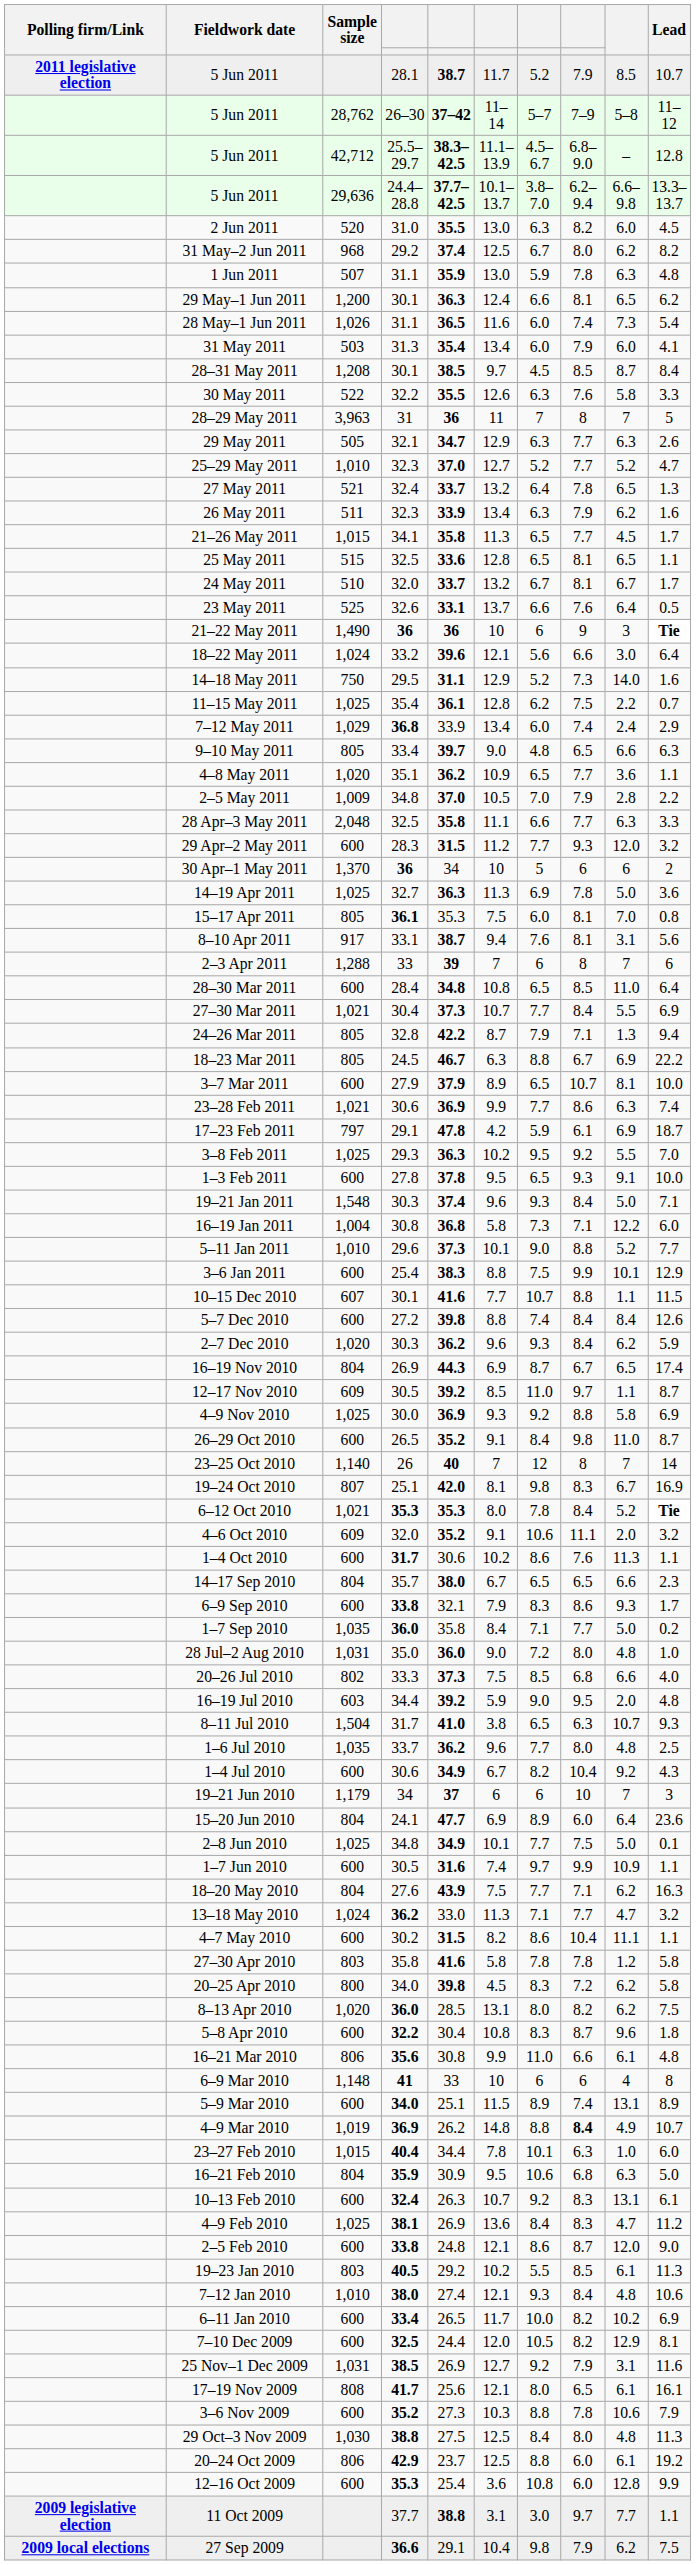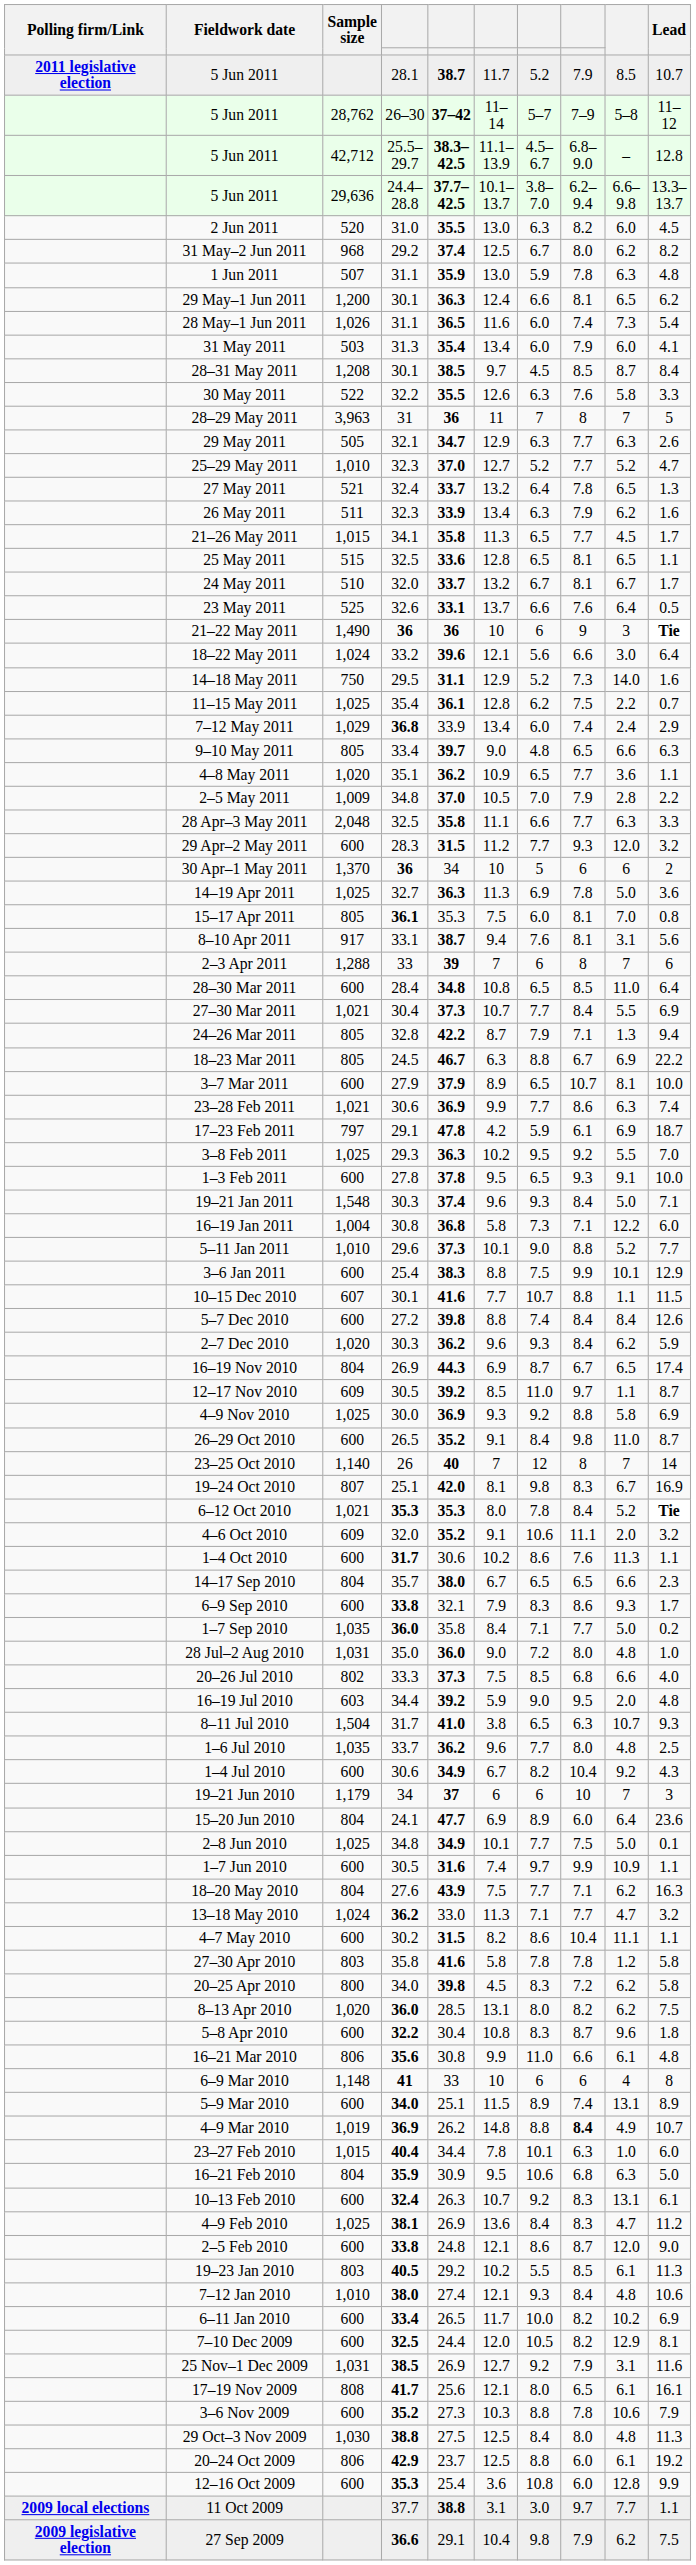(85, 2516) 2009 legislative election -> (85, 2508) 2009 local elections
(85, 2548) 2009 local elections -> (85, 2540) 2009 legislative election
